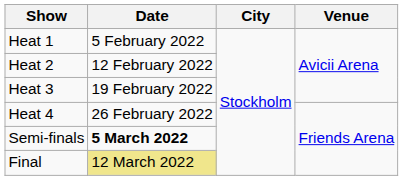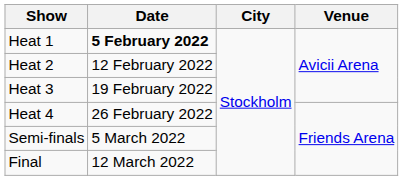(148, 41) normal -> (150, 41) bold
(140, 138) bold -> (138, 138) normal
(143, 162) khaki background -> (143, 162) no background
